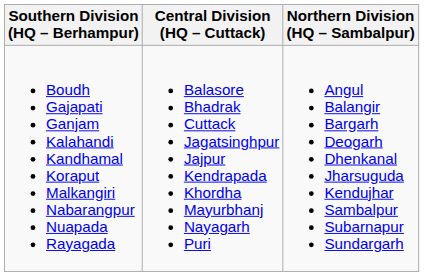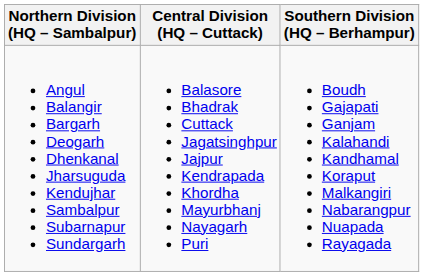columns swapped: (351, 25) <-> (73, 25)
